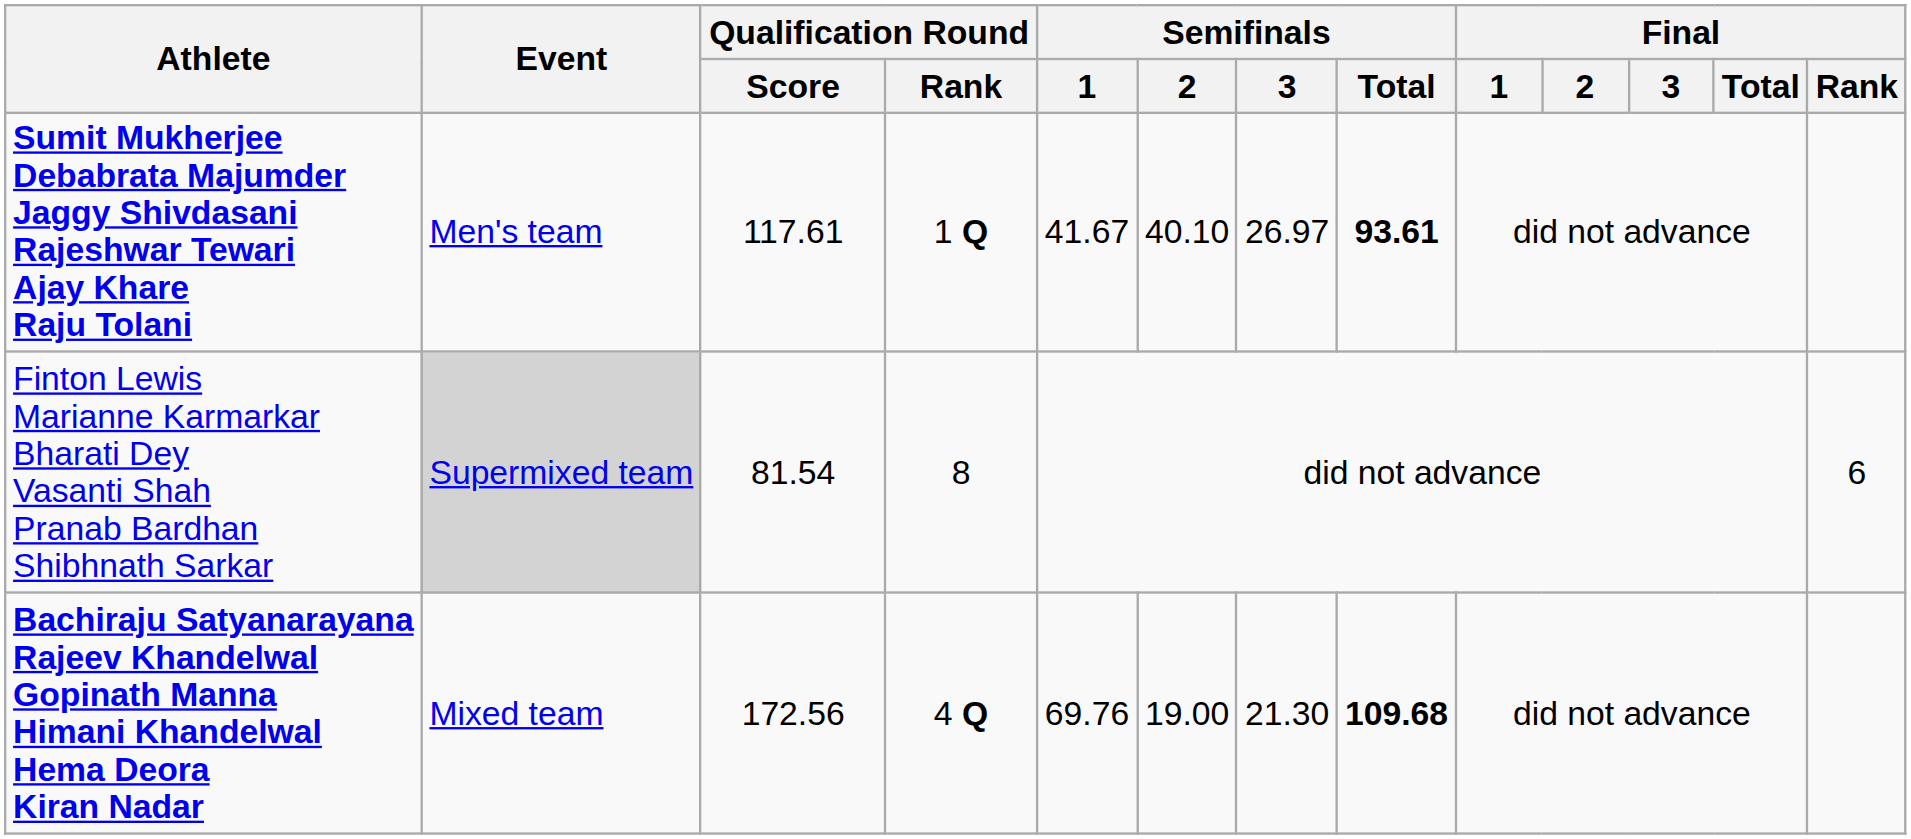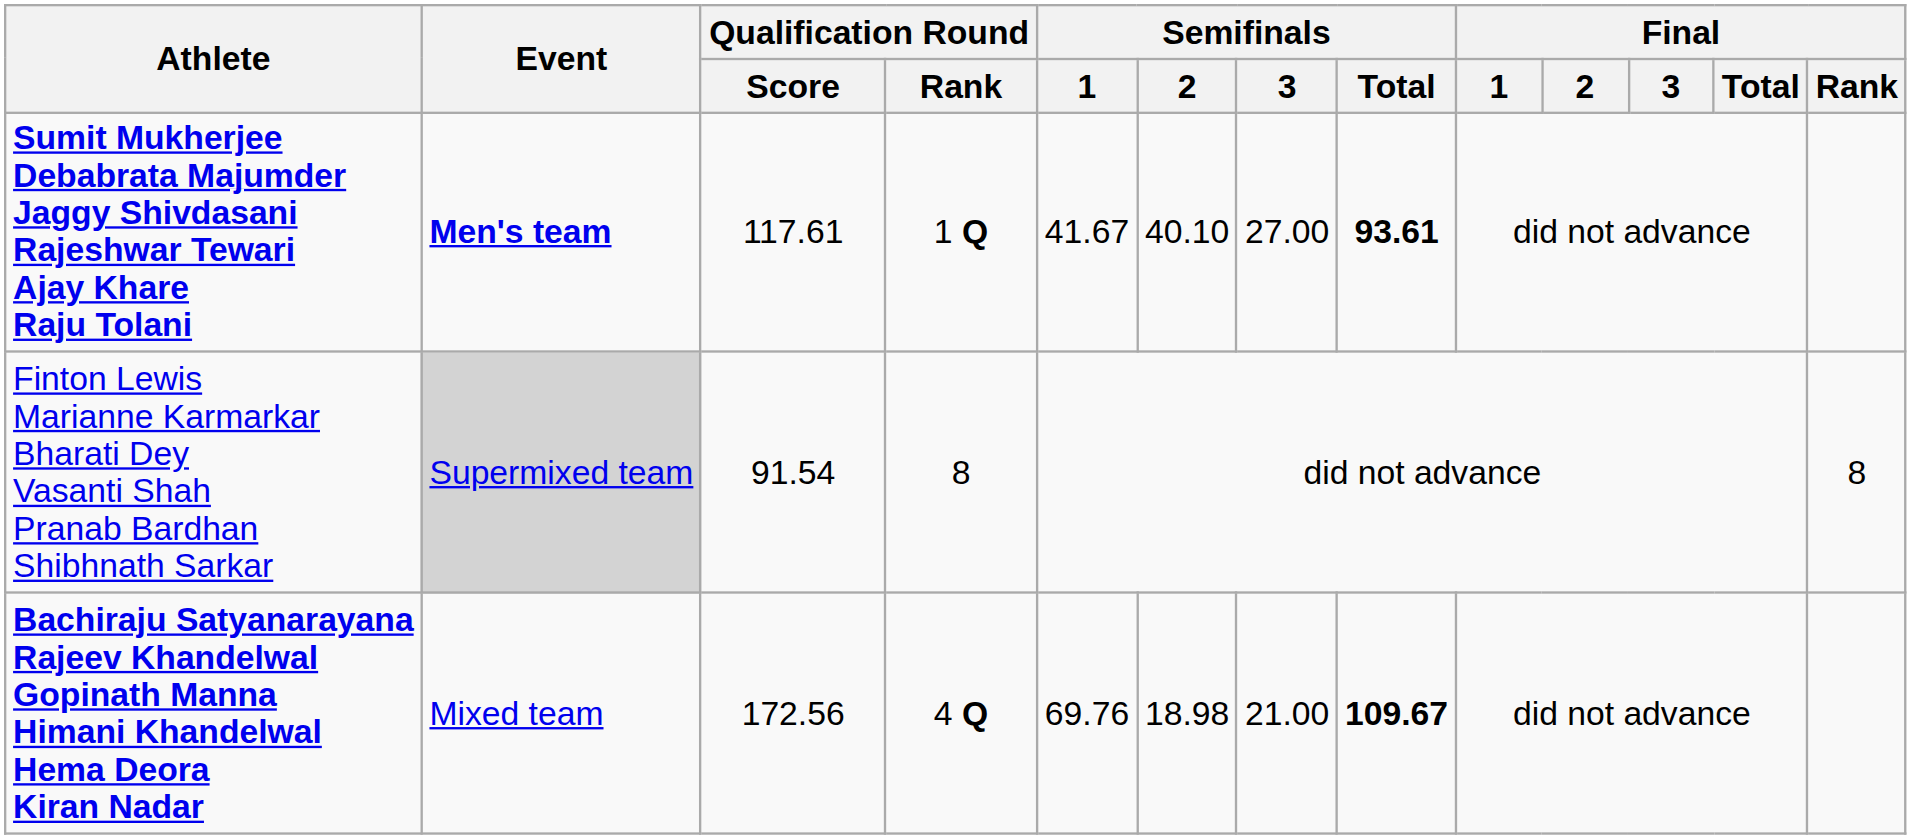(516, 232) normal -> (520, 232) bold
(1287, 232) 26.97 -> (1287, 232) 27.00
(793, 473) 81.54 -> (793, 473) 91.54
(1857, 473) 6 -> (1857, 473) 8
(1187, 713) 19.00 -> (1187, 713) 18.98
(1287, 713) 21.30 -> (1287, 713) 21.00
(1397, 713) 109.68 -> (1397, 713) 109.67
